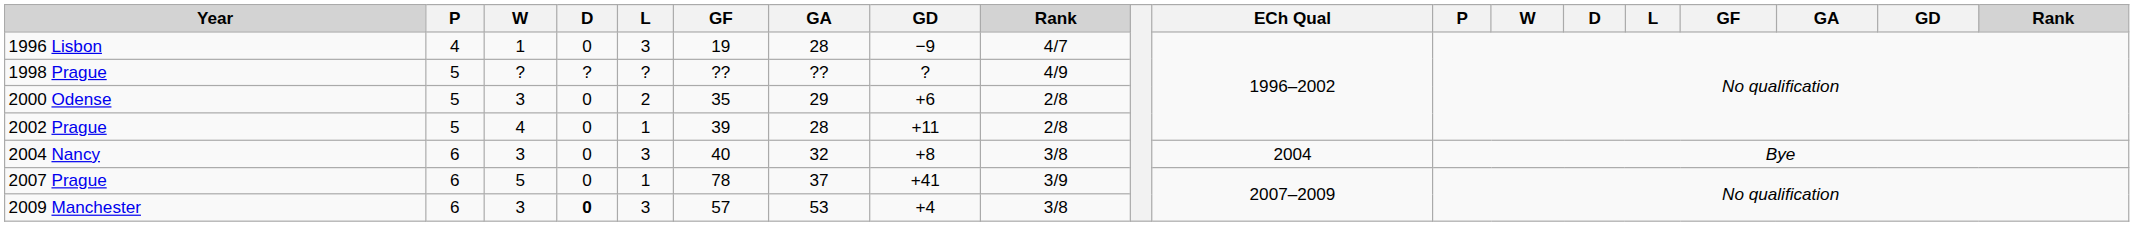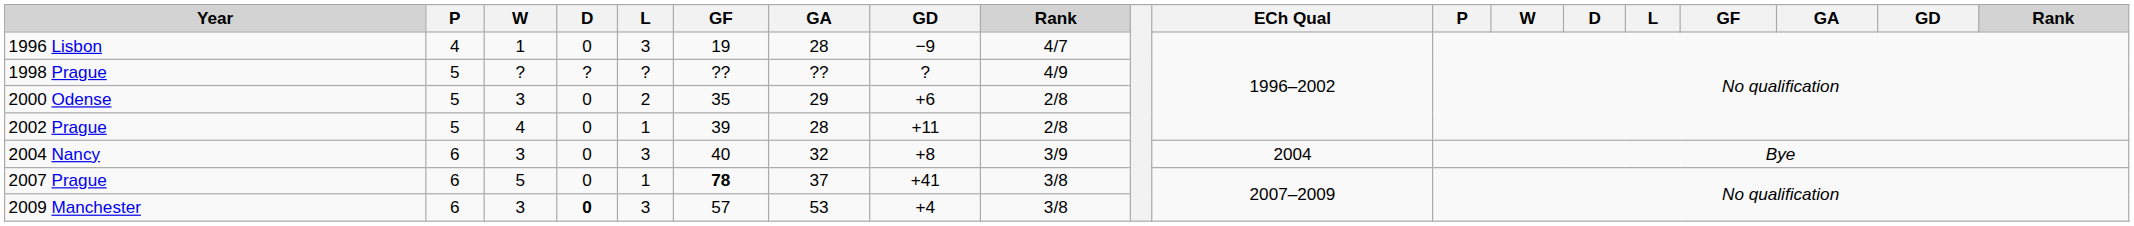(1056, 154) 3/8 -> (1056, 154) 3/9
(721, 181) normal -> (721, 181) bold
(1056, 181) 3/9 -> (1056, 181) 3/8
